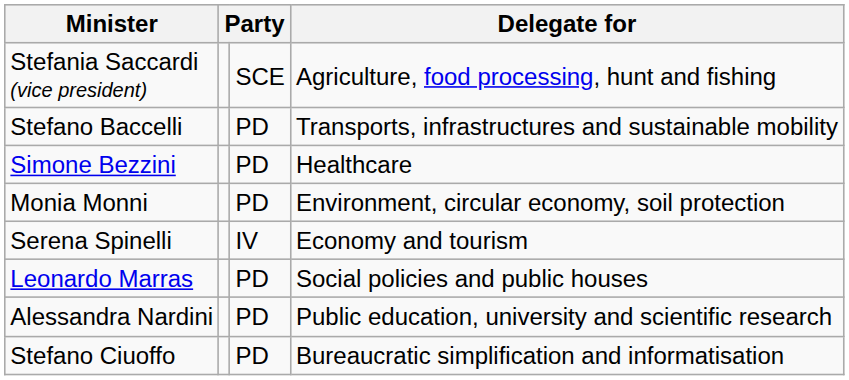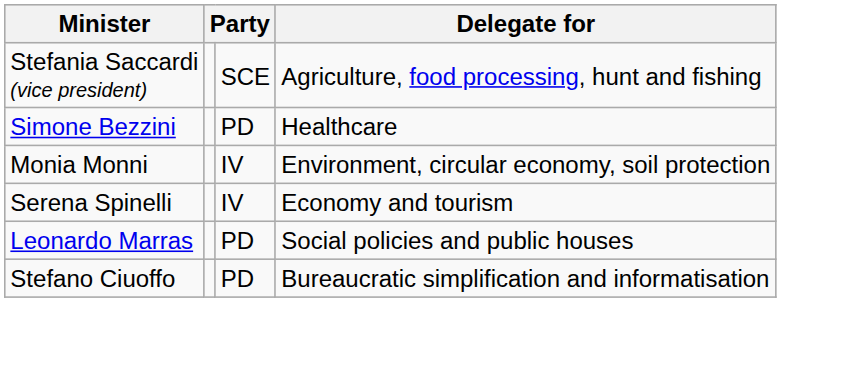- row: (96, 127)
(252, 203) PD -> (232, 165) IV
- row: (112, 317)
